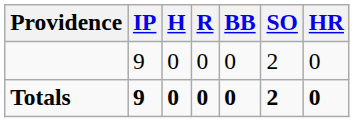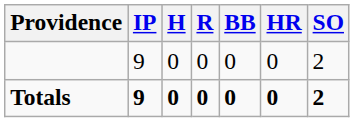columns swapped: (282, 23) <-> (326, 23)
